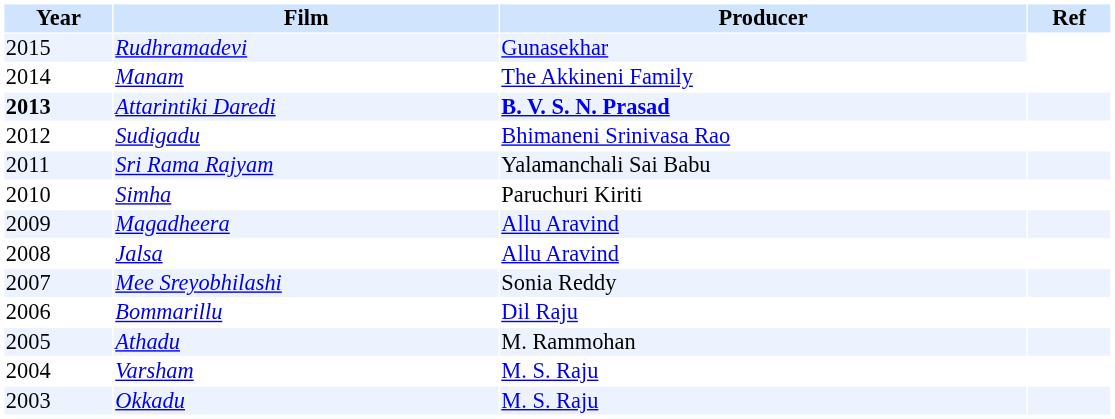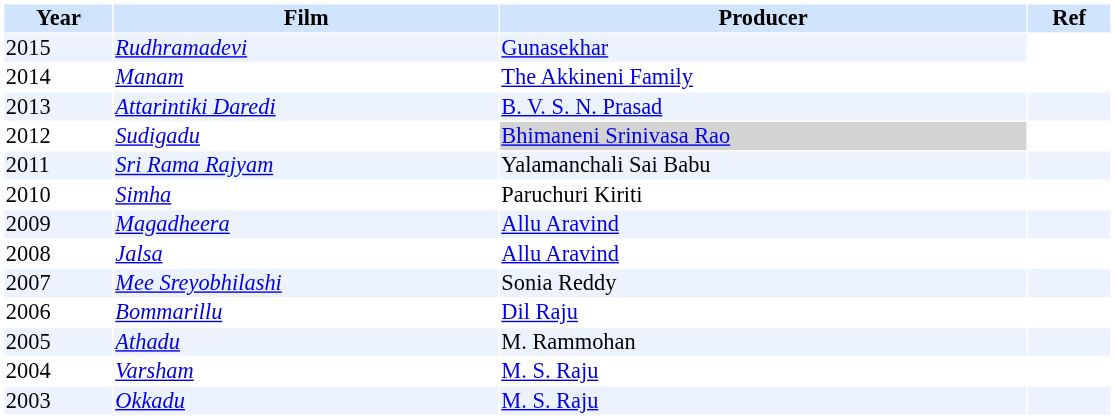(28, 106) bold -> (28, 106) normal
(586, 106) bold -> (582, 106) normal
(616, 135) no background -> (616, 135) lightgrey background
